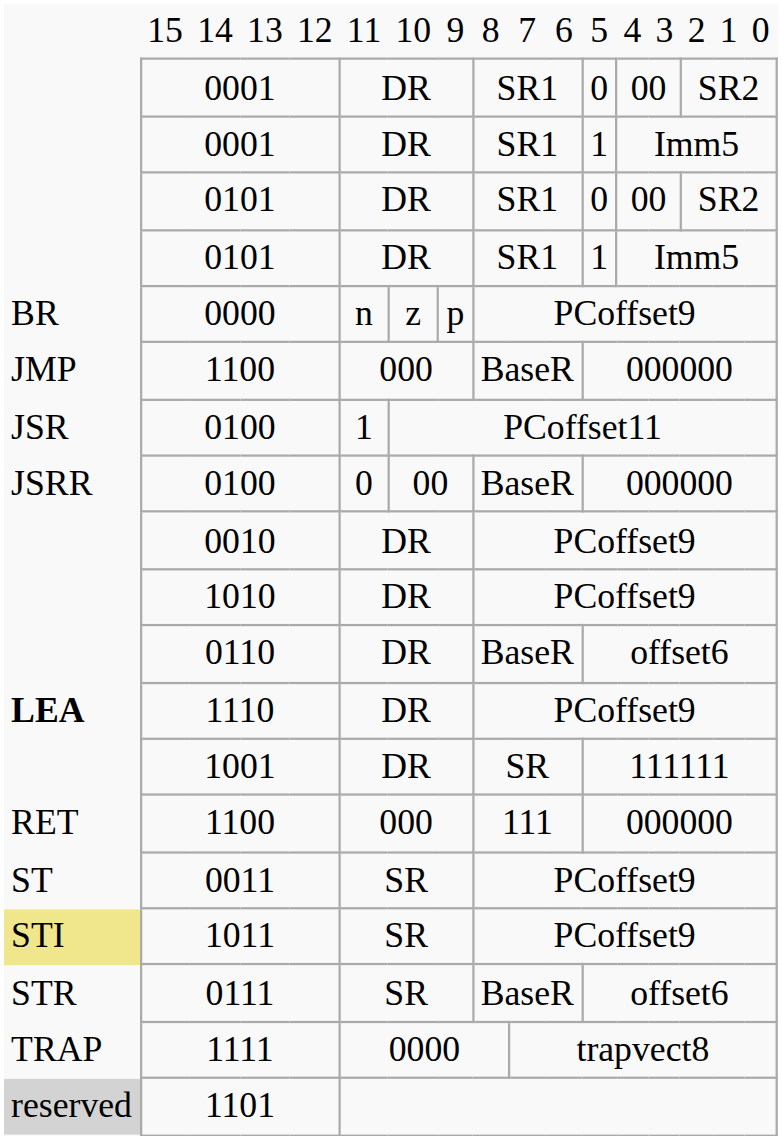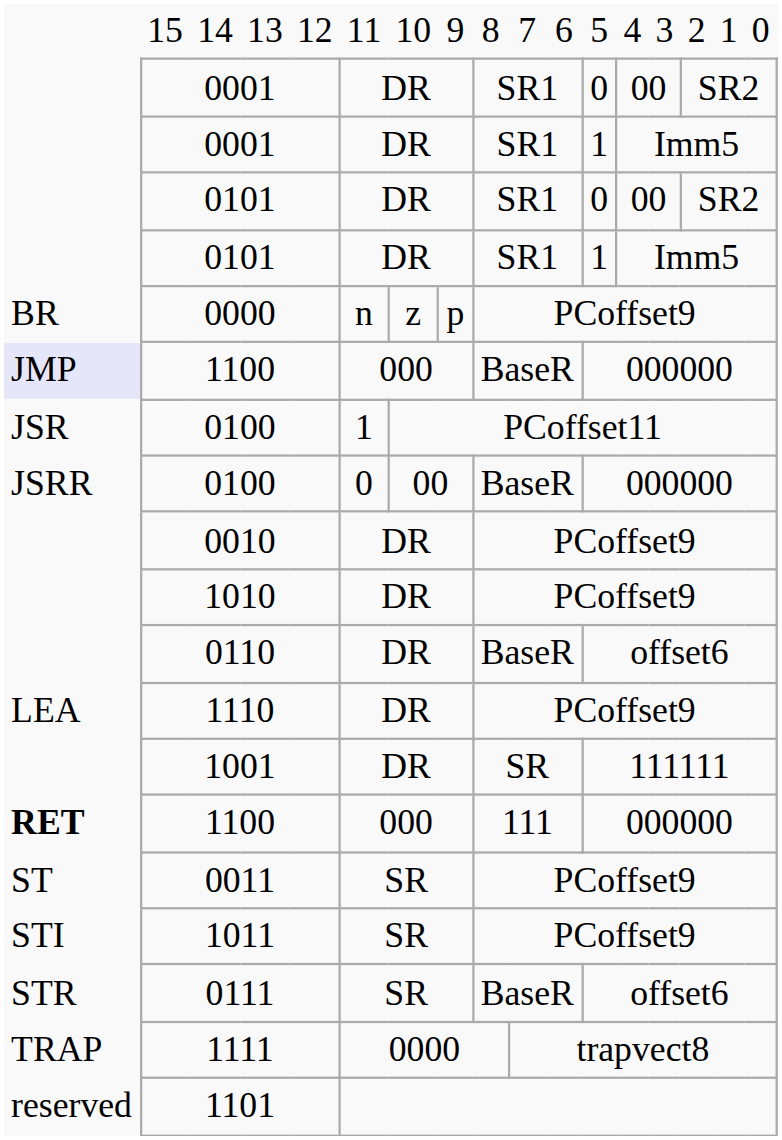(44, 370) no background -> (44, 370) lavender background
(48, 709) bold -> (46, 709) normal
(45, 822) normal -> (48, 822) bold
(38, 935) khaki background -> (38, 935) no background
(72, 1105) lightgrey background -> (72, 1105) no background
